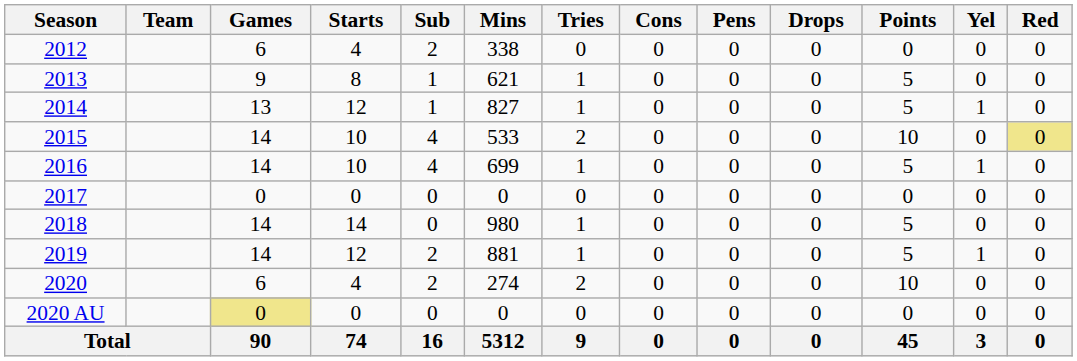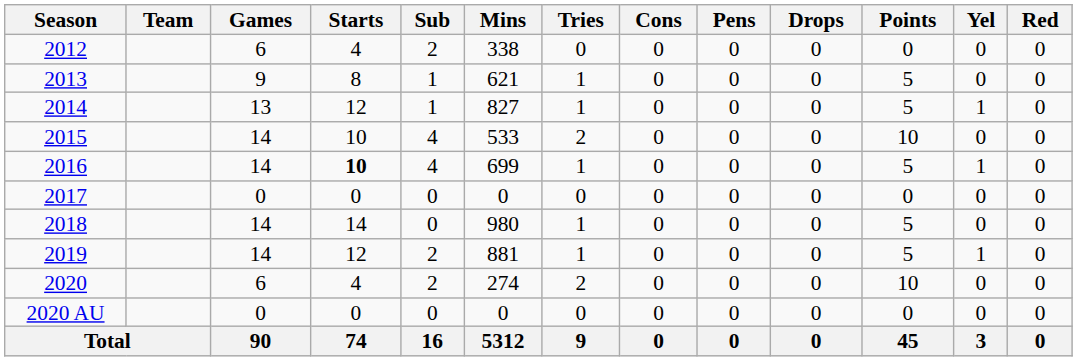(1040, 136) khaki background -> (1040, 136) no background
(356, 165) normal -> (356, 165) bold
(261, 312) khaki background -> (261, 312) no background
